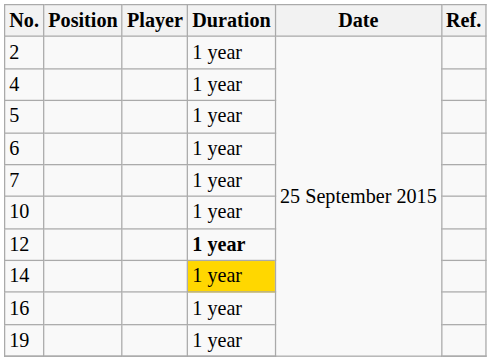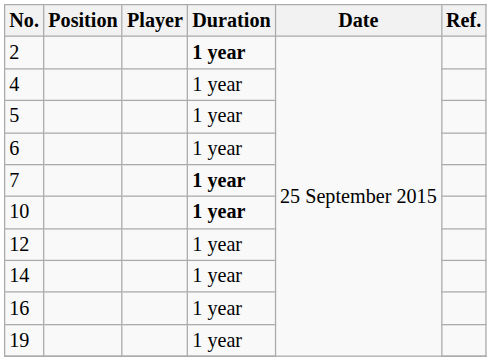(217, 52) normal -> (219, 52) bold
(217, 180) normal -> (219, 180) bold
(217, 212) normal -> (219, 212) bold
(219, 244) bold -> (217, 244) normal
(217, 276) gold background -> (217, 276) no background
